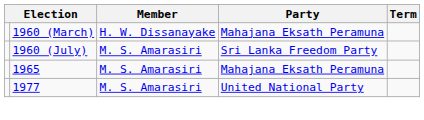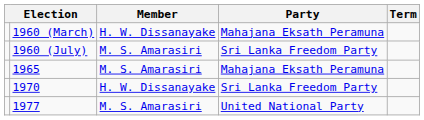+ row: (26, 87)
